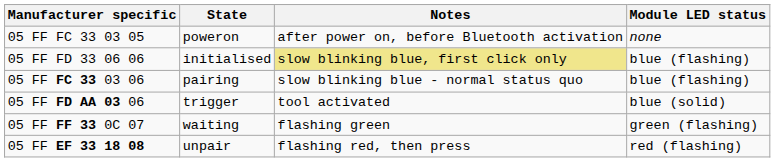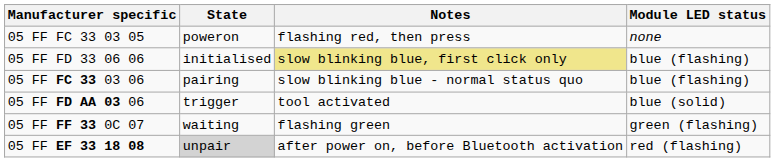(450, 37) after power on, before Bluetooth activation -> (374, 37) flashing red, then press
(207, 146) no background -> (207, 146) lightgrey background
(374, 146) flashing red, then press -> (450, 146) after power on, before Bluetooth activation
